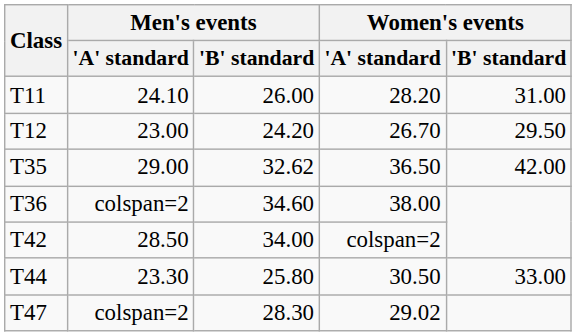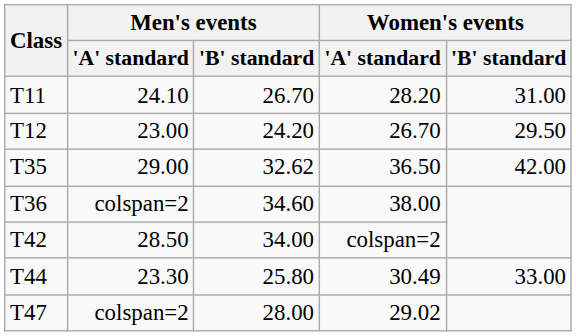(288, 94) 26.00 -> (288, 94) 26.70
(415, 276) 30.50 -> (415, 276) 30.49
(288, 312) 28.30 -> (288, 312) 28.00
